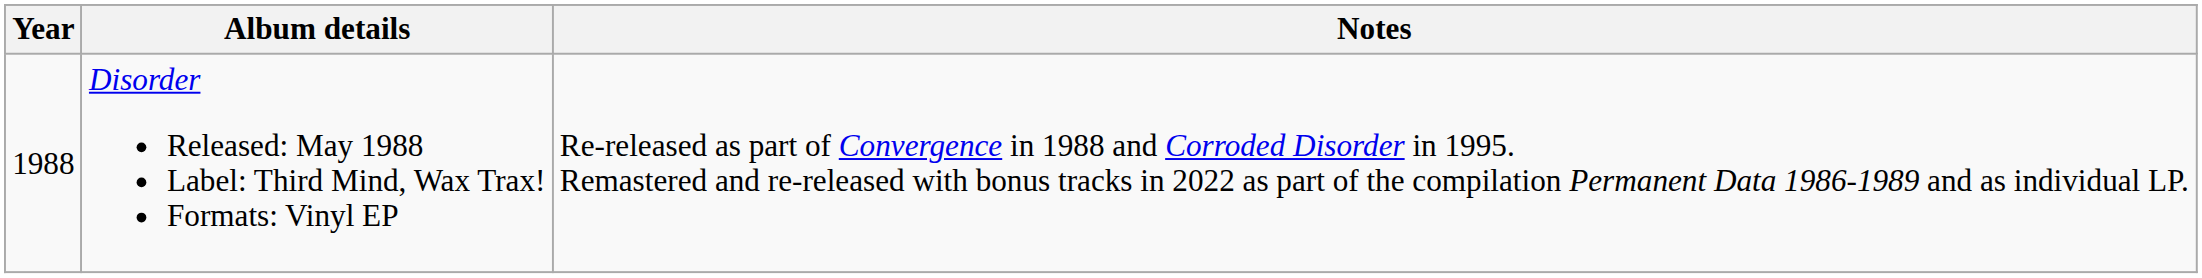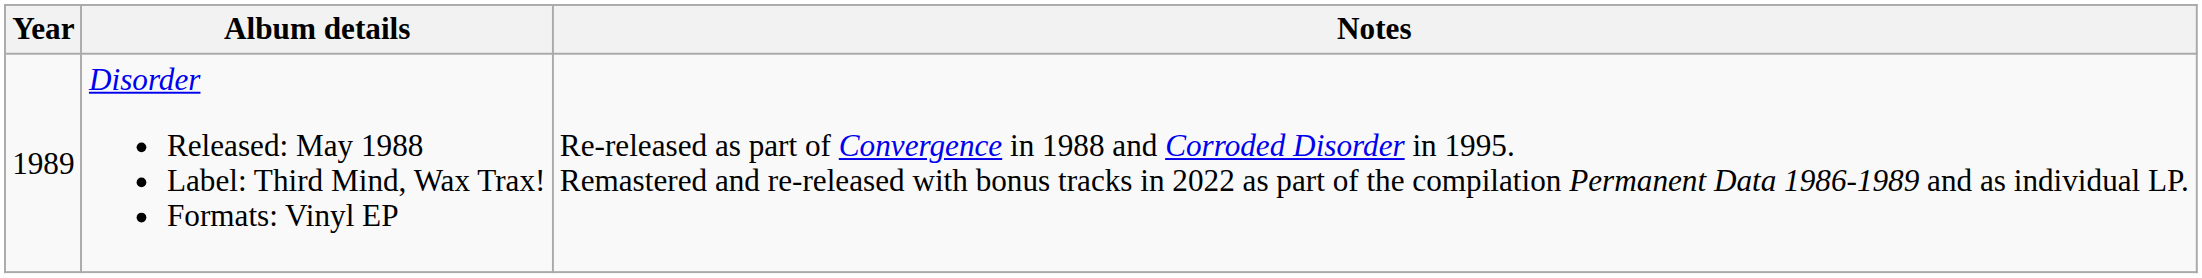(43, 162) 1988 -> (43, 162) 1989
